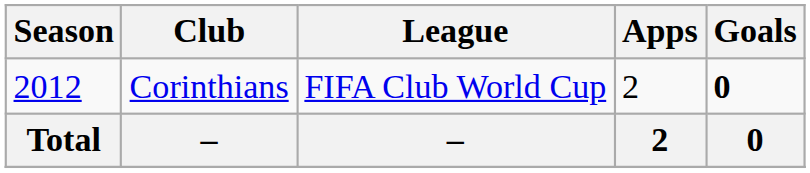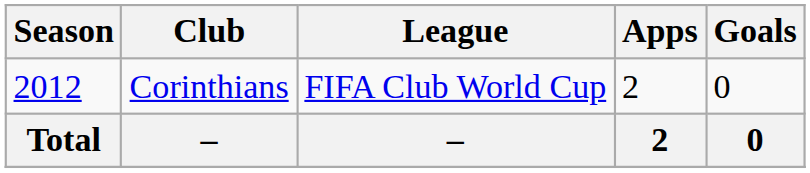(722, 85) bold -> (722, 85) normal
